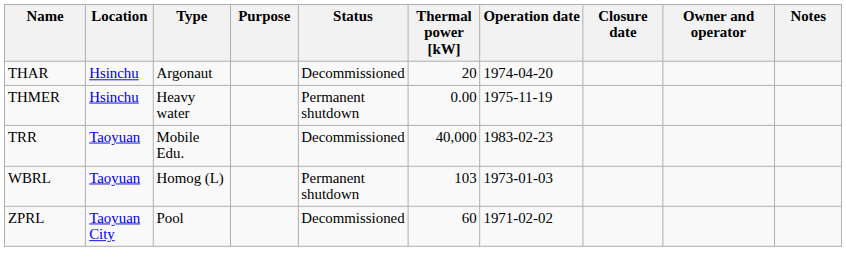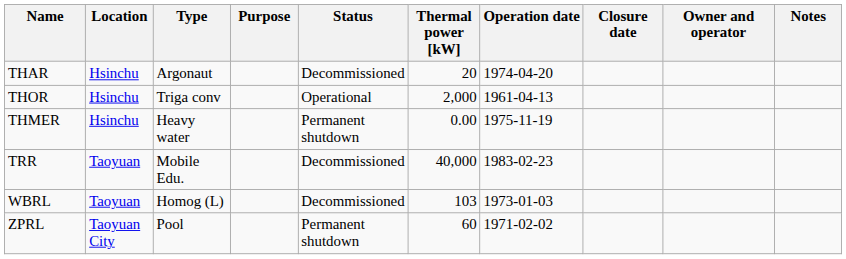+ row: (28, 96)
(333, 186) Permanent shutdown -> (353, 201) Decommissioned
(353, 217) Decommissioned -> (333, 233) Permanent shutdown
